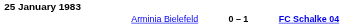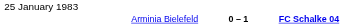(43, 6) bold -> (41, 6) normal
